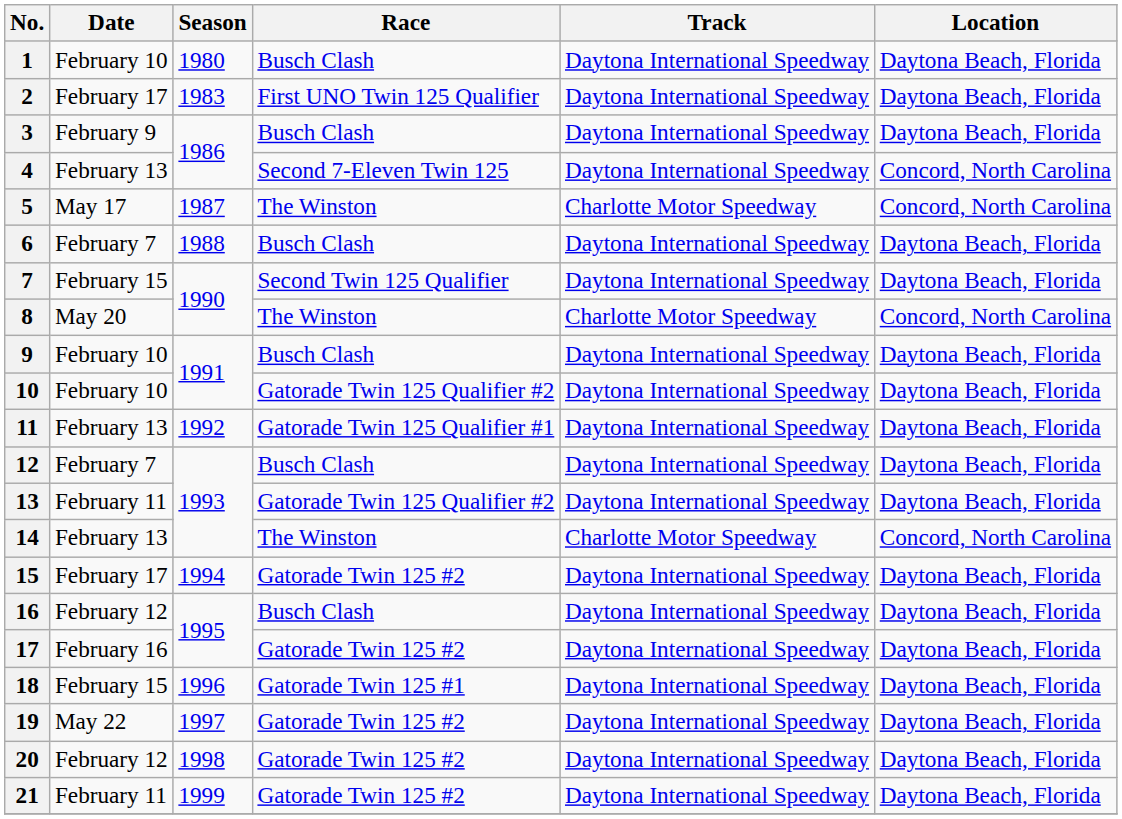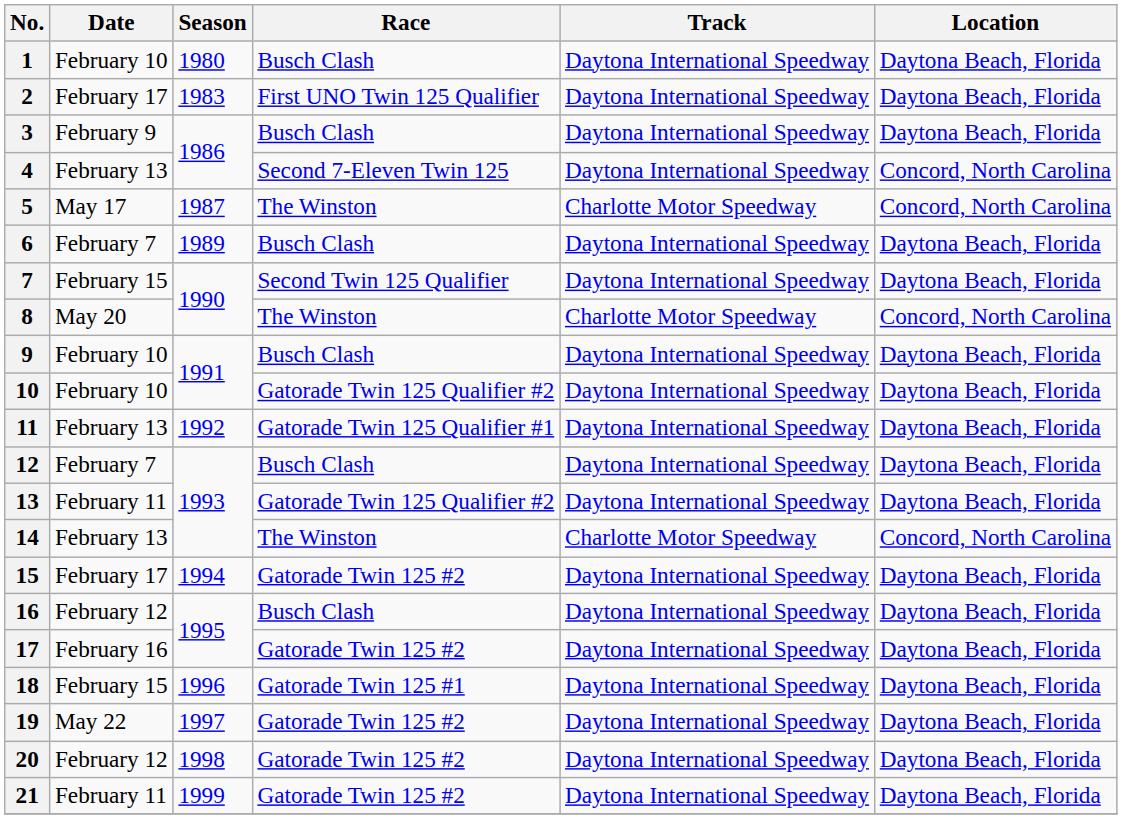(202, 243) 1988 -> (202, 243) 1989
